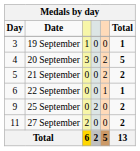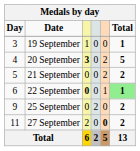(87, 59) normal -> (87, 59) bold
(87, 91) normal -> (87, 91) bold
(122, 91) no background -> (122, 91) lightgreen background
(105, 122) normal -> (105, 122) bold
